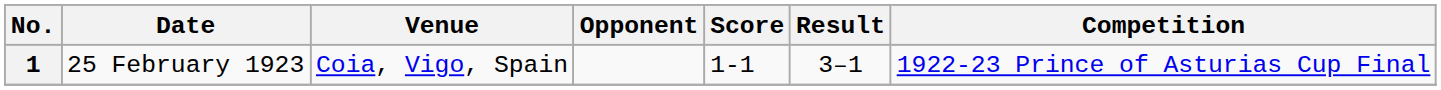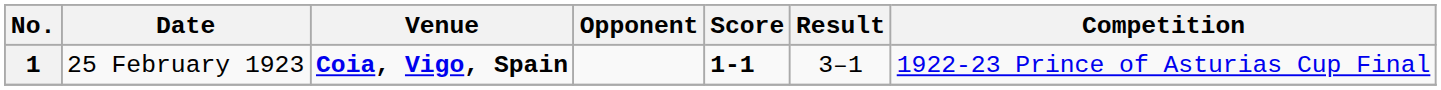(442, 65) normal -> (442, 65) bold
(732, 65) normal -> (732, 65) bold
